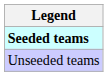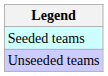(48, 37) bold -> (46, 37) normal
